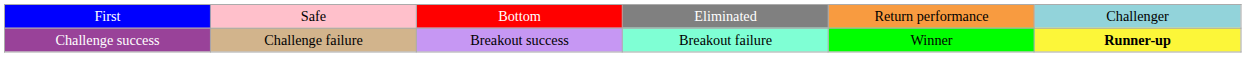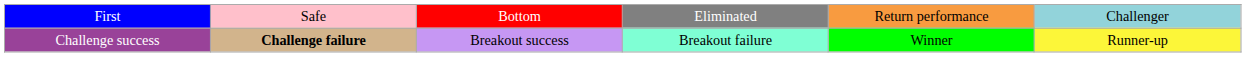(314, 40) normal -> (314, 40) bold
(1138, 40) bold -> (1138, 40) normal
